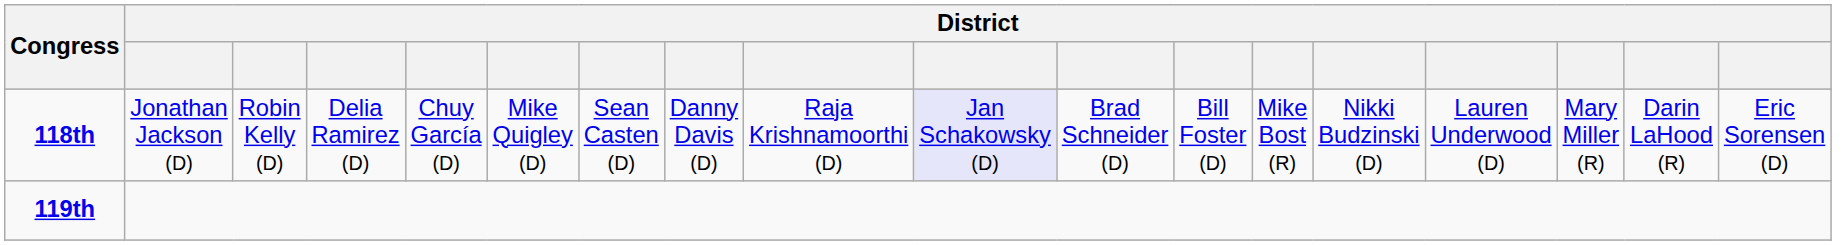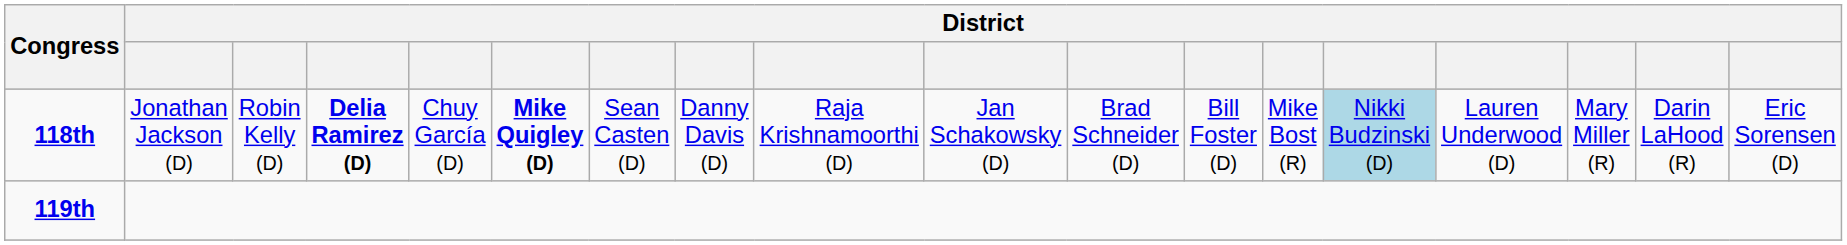(356, 134) normal -> (358, 134) bold
(533, 134) normal -> (540, 134) bold
(985, 134) lavender background -> (996, 134) no background
(1369, 134) no background -> (1379, 134) lightblue background
